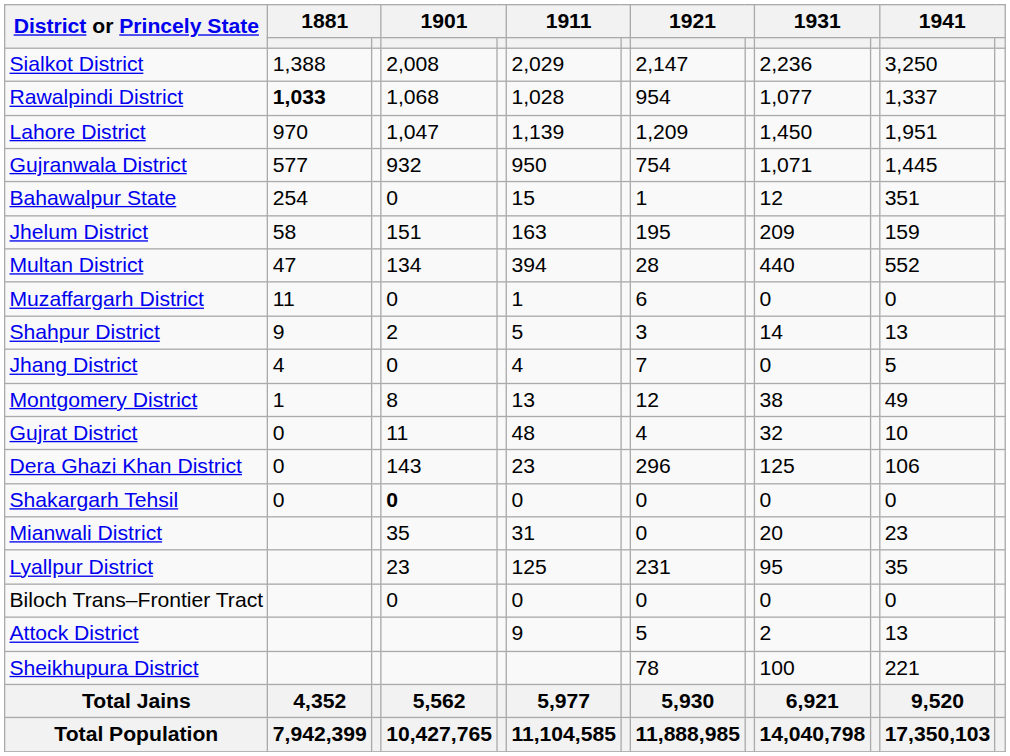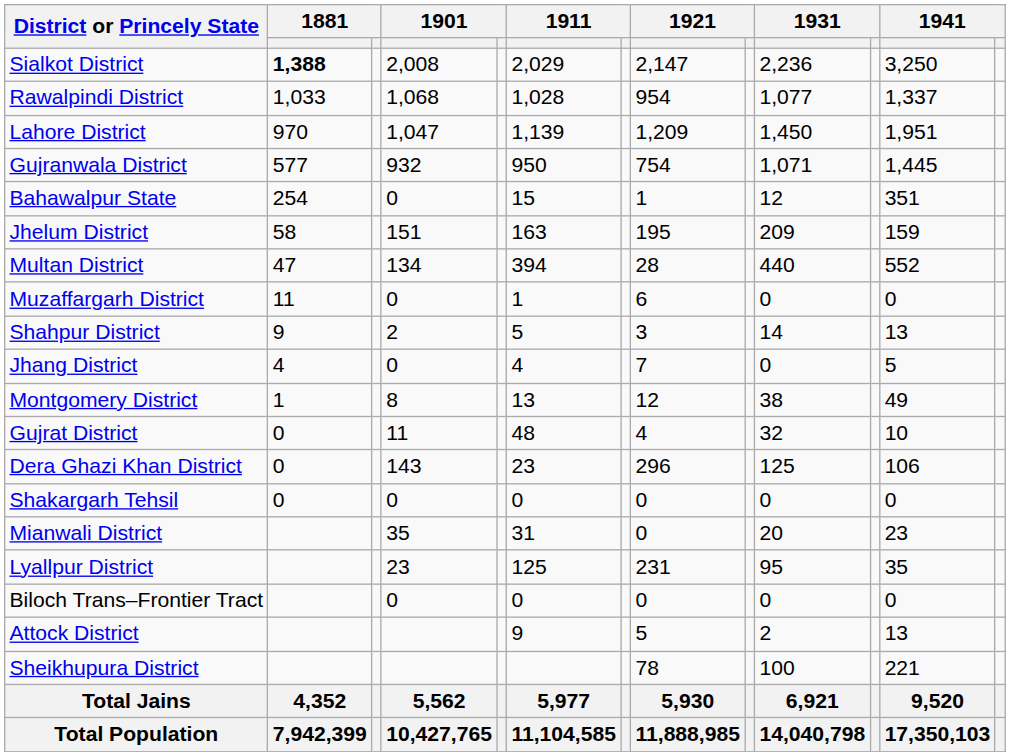(299, 64) normal -> (299, 64) bold
(299, 97) bold -> (299, 97) normal
(392, 499) bold -> (392, 499) normal
